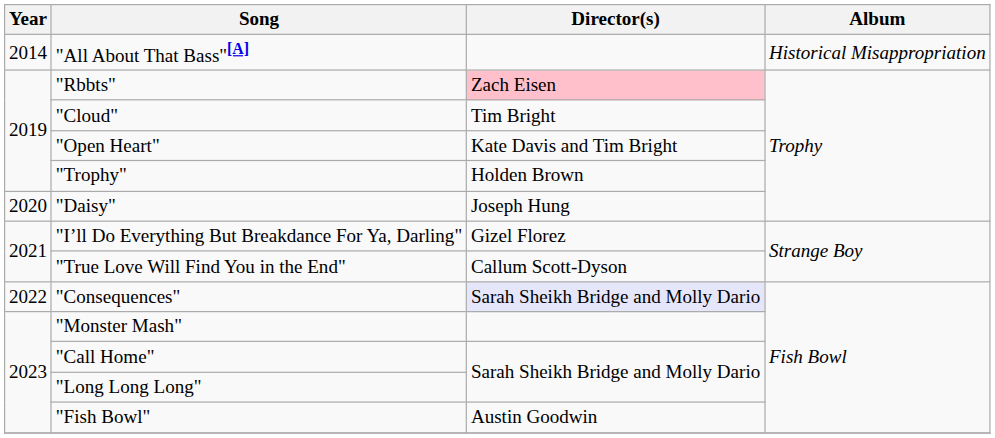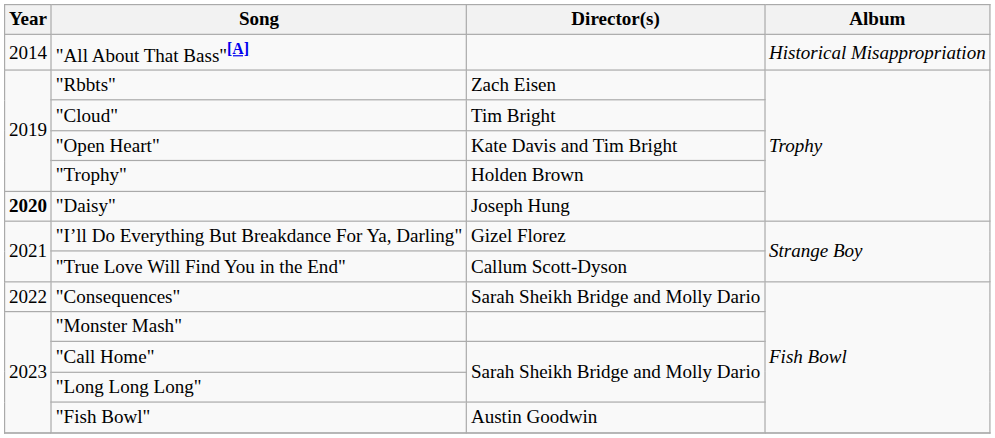(514, 85) pink background -> (514, 85) no background
(28, 205) normal -> (28, 205) bold
(616, 296) lavender background -> (616, 296) no background
